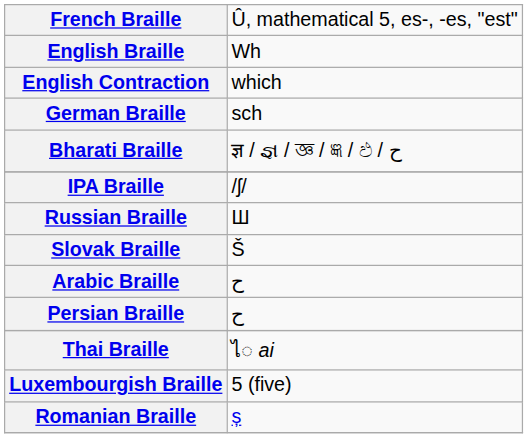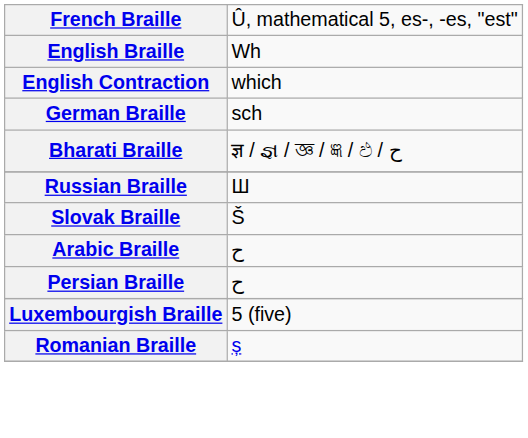- row: (116, 187)
- row: (116, 350)
